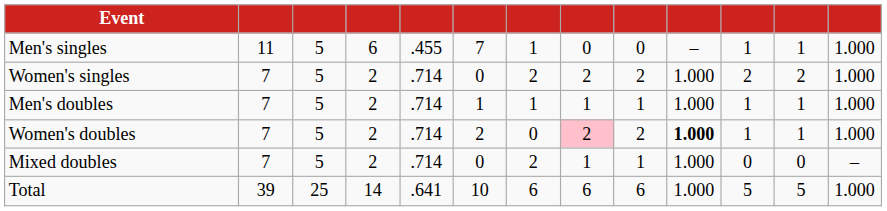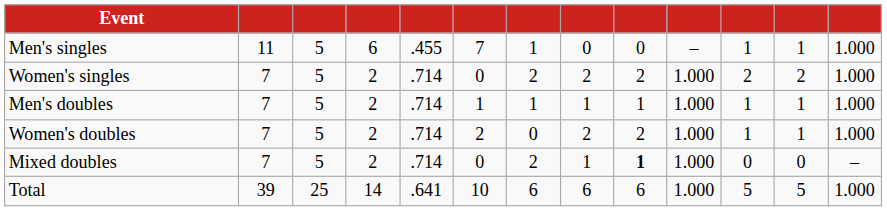(587, 133) pink background -> (587, 133) no background
(694, 133) bold -> (694, 133) normal
(640, 162) normal -> (640, 162) bold
